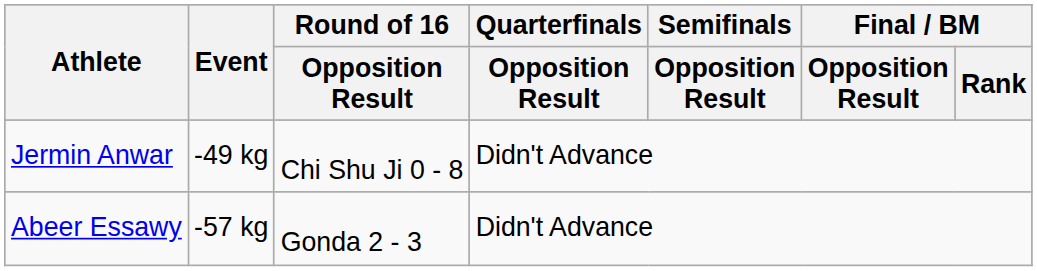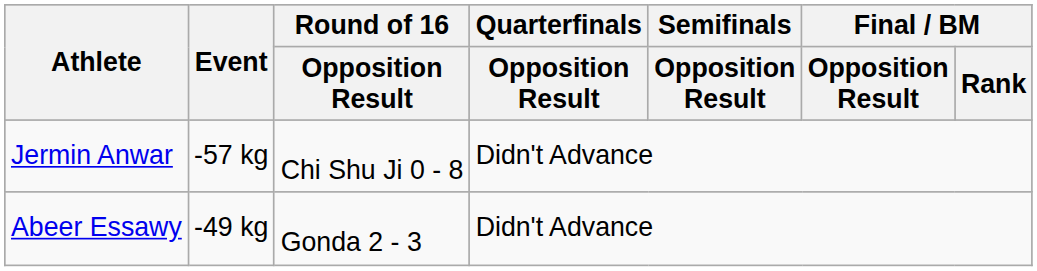(231, 155) -49 kg -> (231, 155) -57 kg
(231, 227) -57 kg -> (231, 227) -49 kg
